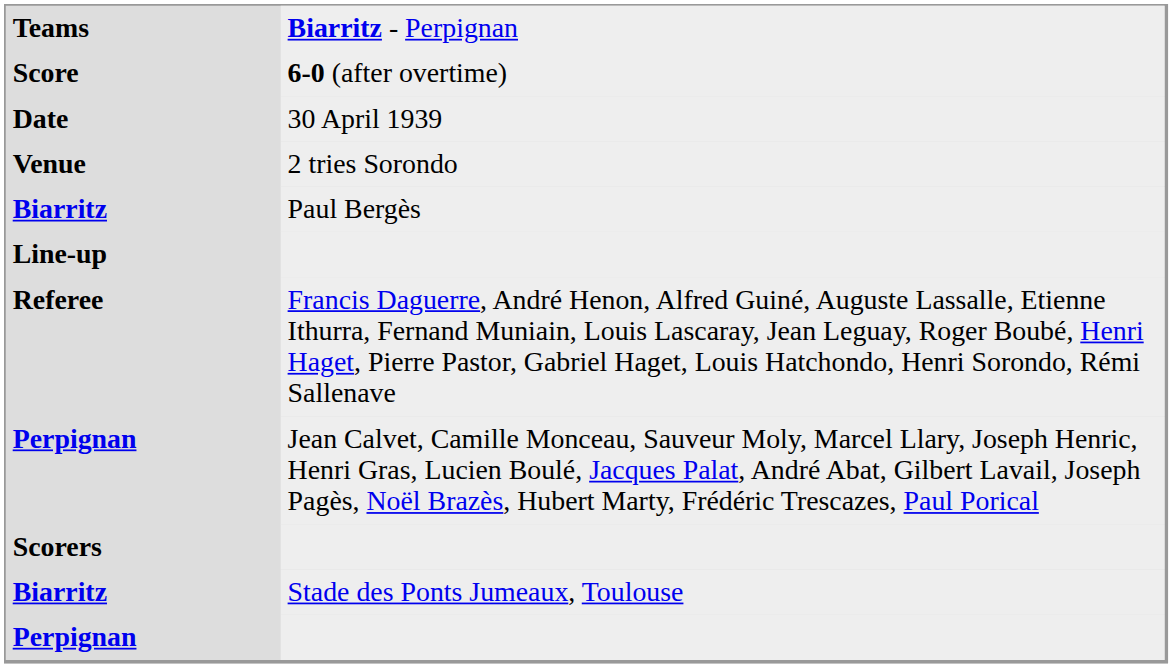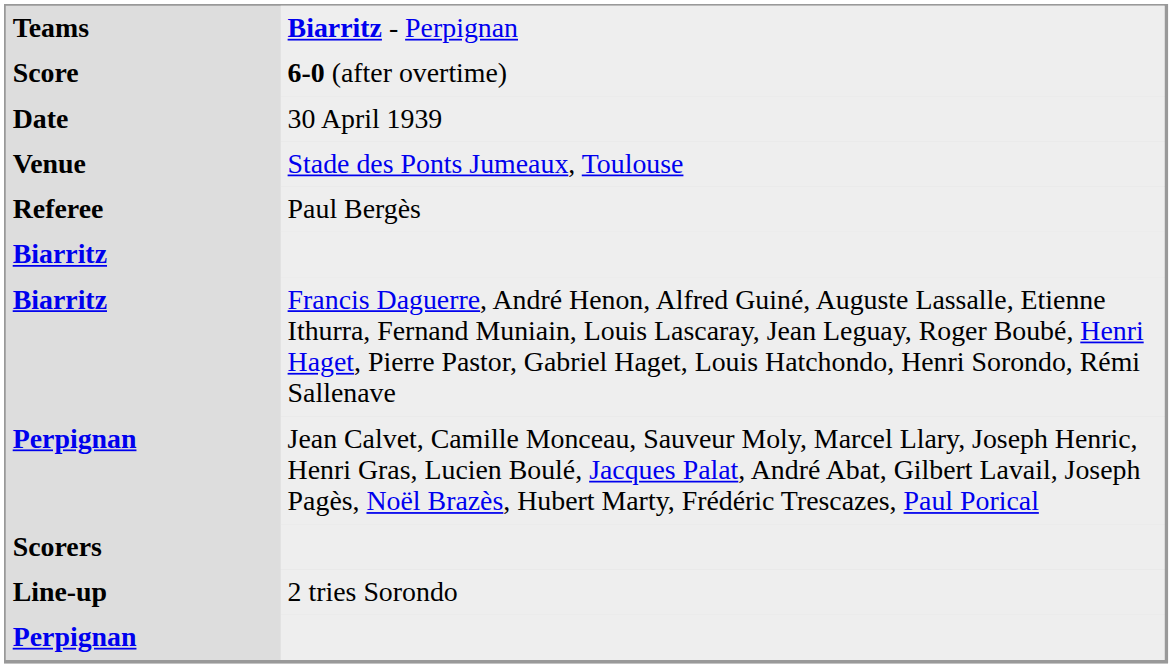(373, 163) 2 tries Sorondo -> (486, 163) Stade des Ponts Jumeaux, Toulouse
(60, 208) Biarritz -> (58, 208) Referee
(60, 254) Line-up -> (60, 254) Biarritz
(58, 299) Referee -> (60, 299) Biarritz
(60, 591) Biarritz -> (60, 591) Line-up
(486, 591) Stade des Ponts Jumeaux, Toulouse -> (373, 591) 2 tries Sorondo
